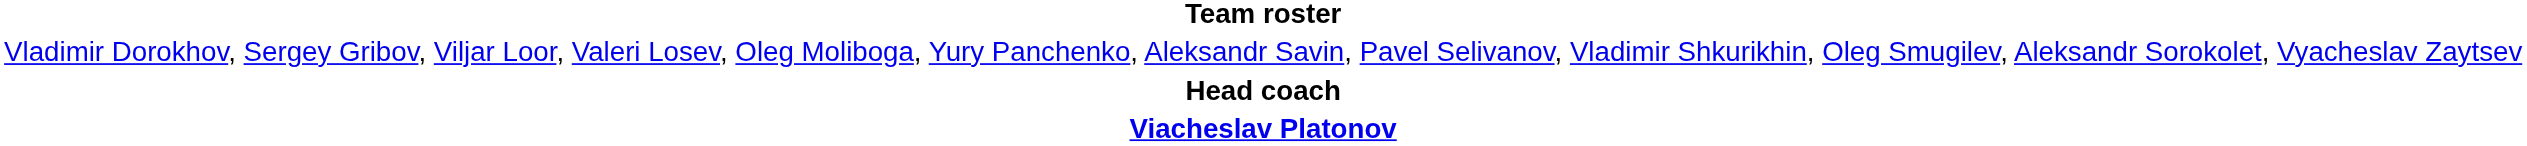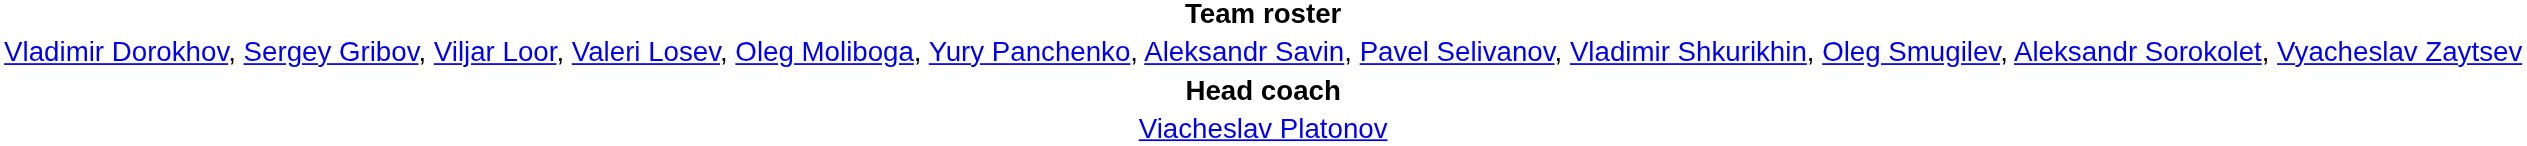(1263, 128) bold -> (1263, 128) normal
